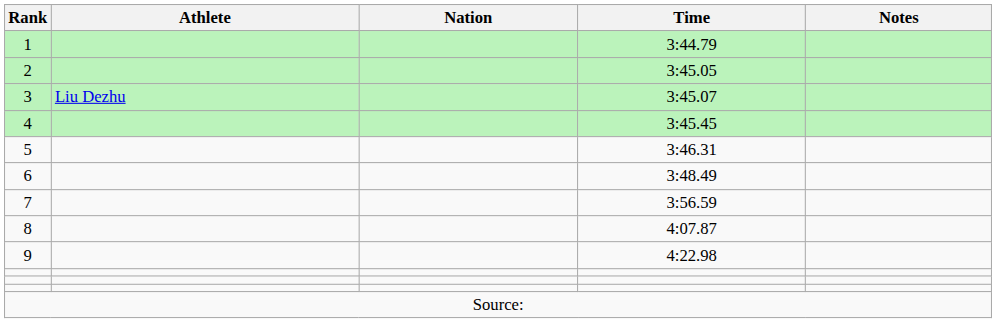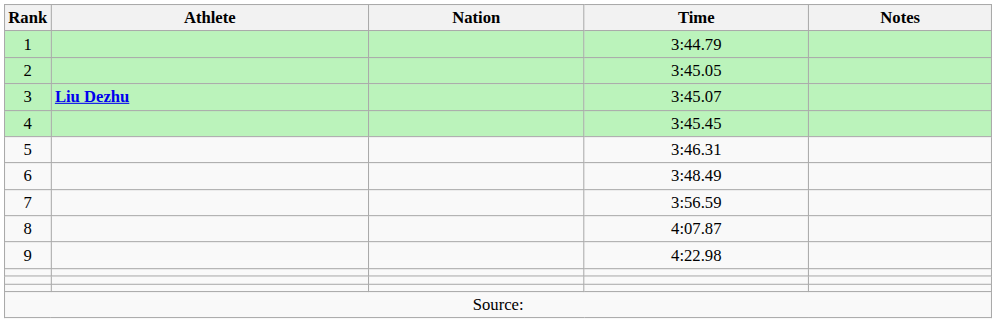(90, 96) normal -> (92, 96) bold
